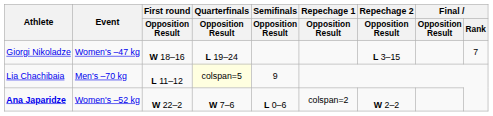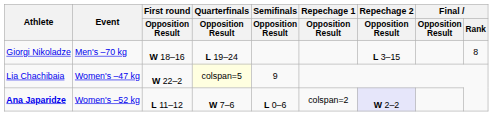(107, 53) Women's –47 kg -> (101, 53) Men's –70 kg
(476, 53) 7 -> (476, 53) 8
(101, 76) Men's –70 kg -> (107, 76) Women's –47 kg
(167, 81) L 11–12 -> (167, 81) W 22–2
(167, 105) W 22–2 -> (167, 105) L 11–12
(387, 105) no background -> (387, 105) lavender background
